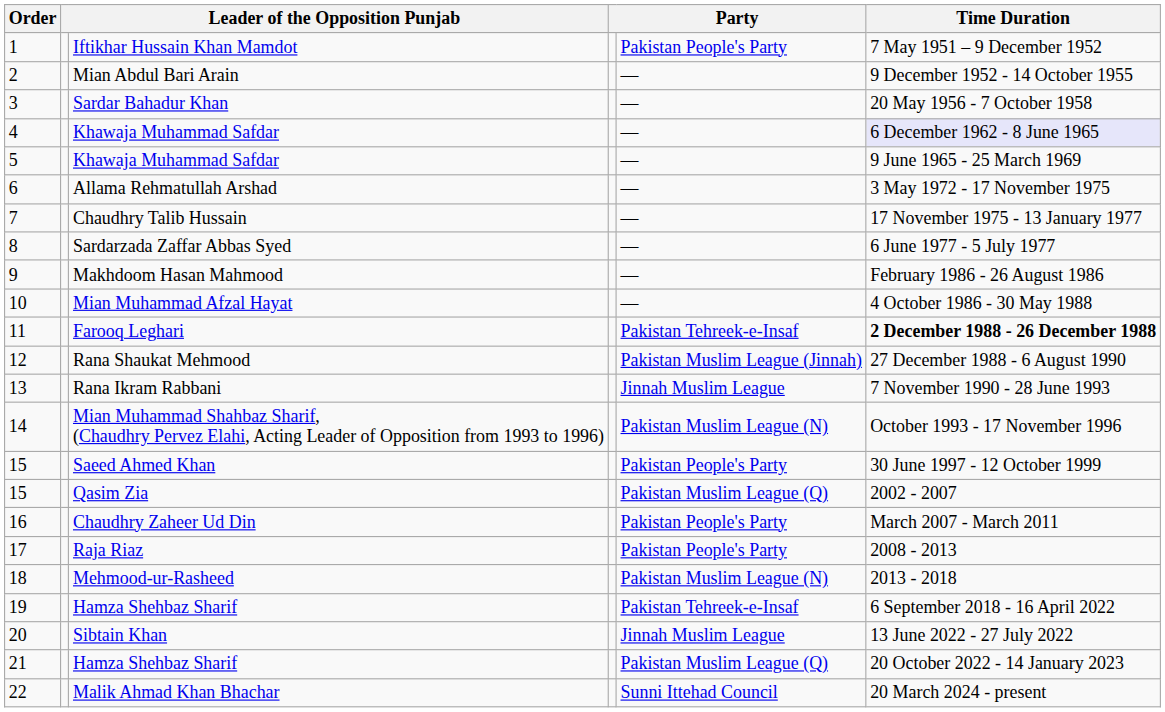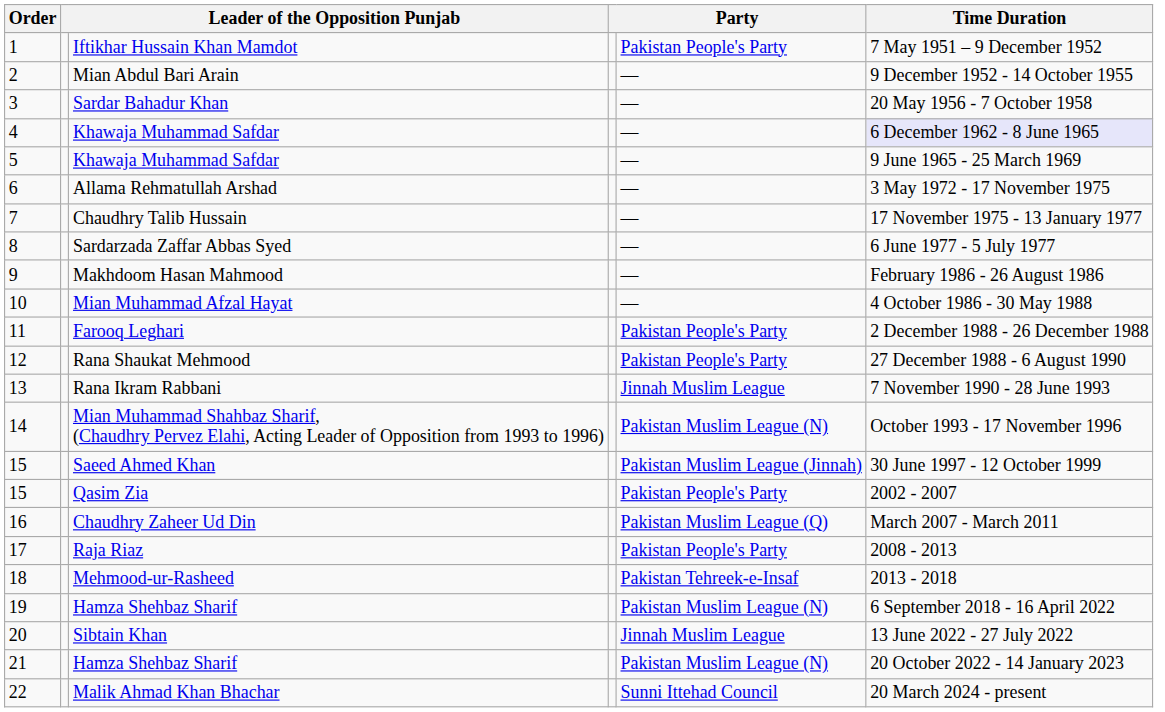(710, 331) Pakistan Tehreek-e-Insaf -> (704, 331) Pakistan People's Party
(1013, 331) bold -> (1009, 331) normal
(741, 359) Pakistan Muslim League (Jinnah) -> (704, 359) Pakistan People's Party
(704, 465) Pakistan People's Party -> (741, 465) Pakistan Muslim League (Jinnah)
(724, 493) Pakistan Muslim League (Q) -> (704, 493) Pakistan People's Party
(704, 522) Pakistan People's Party -> (724, 522) Pakistan Muslim League (Q)
(724, 578) Pakistan Muslim League (N) -> (710, 578) Pakistan Tehreek-e-Insaf
(710, 607) Pakistan Tehreek-e-Insaf -> (724, 607) Pakistan Muslim League (N)
(724, 664) Pakistan Muslim League (Q) -> (724, 664) Pakistan Muslim League (N)
